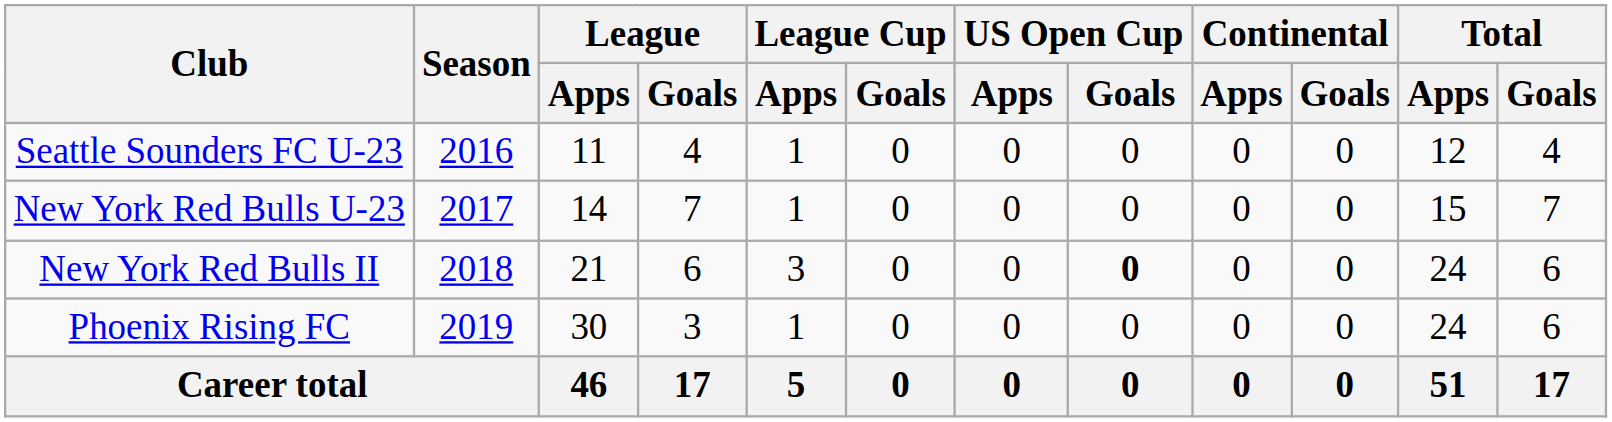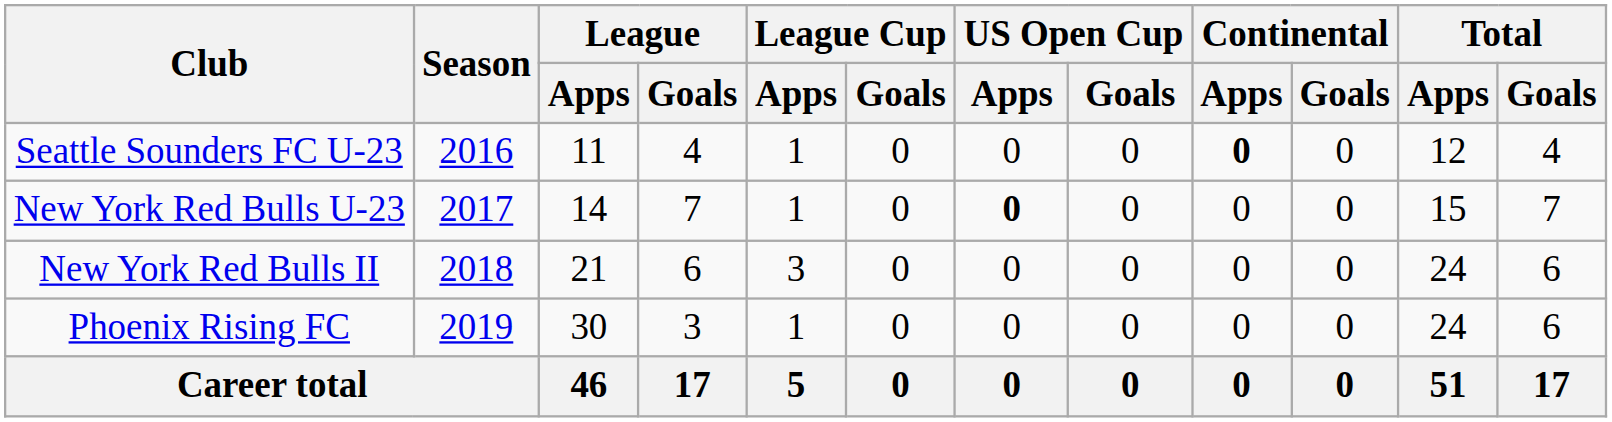(1241, 151) normal -> (1241, 151) bold
(1012, 209) normal -> (1012, 209) bold
(1130, 268) bold -> (1130, 268) normal
